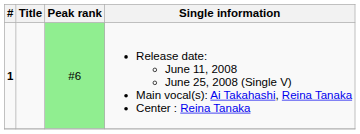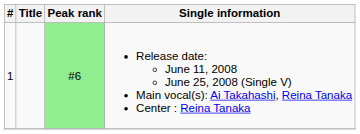(10, 75) bold -> (10, 75) normal
